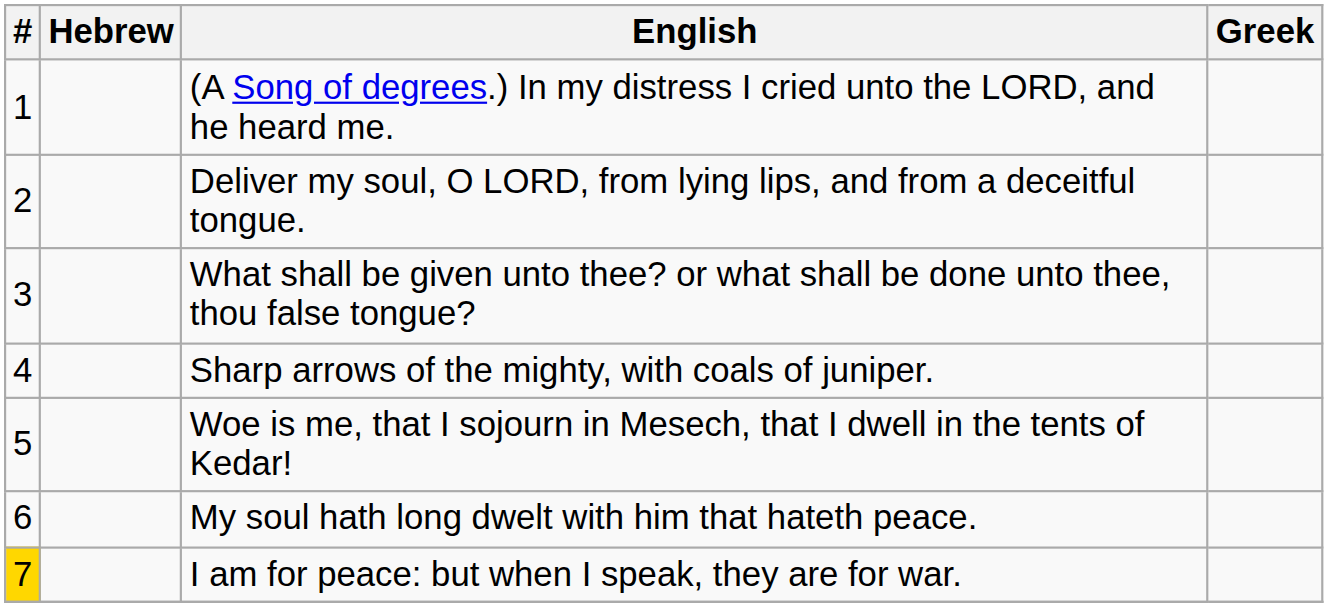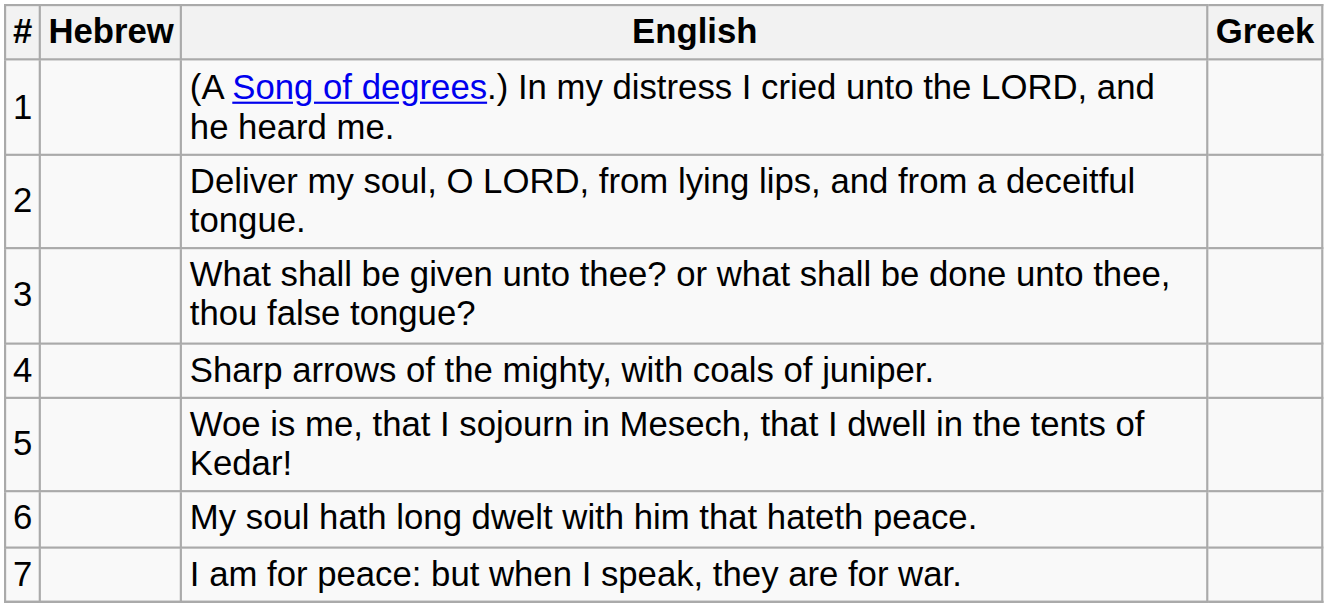(23, 573) gold background -> (23, 573) no background
